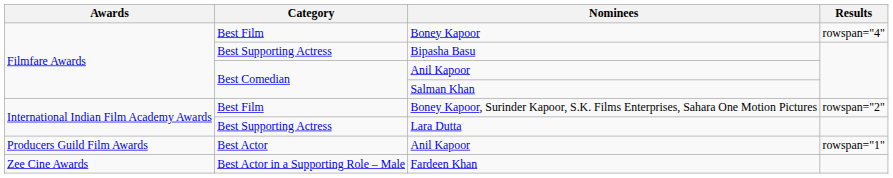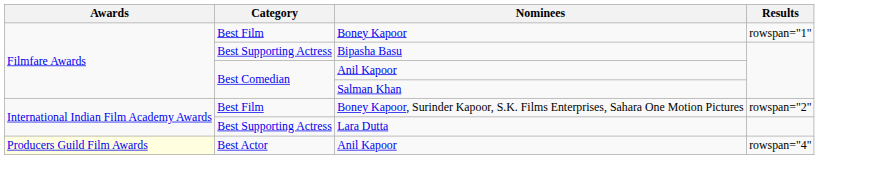(854, 32) rowspan="4" -> (780, 32) rowspan="1"
(77, 145) no background -> (77, 145) lightyellow background
(854, 145) rowspan="1" -> (780, 145) rowspan="4"
- row: (311, 164)
